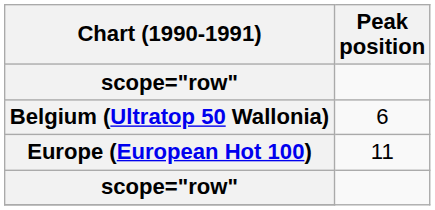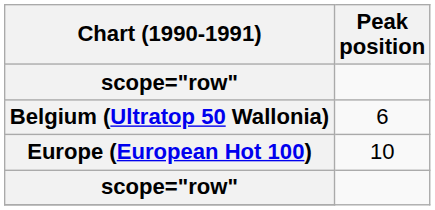(382, 151) 11 -> (382, 151) 10
